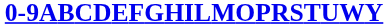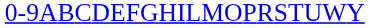(194, 12) bold -> (185, 12) normal
